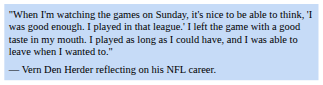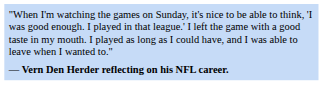(112, 69) normal -> (119, 69) bold
